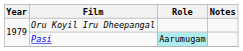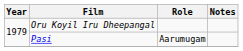(182, 39) paleturquoise background -> (182, 39) no background
